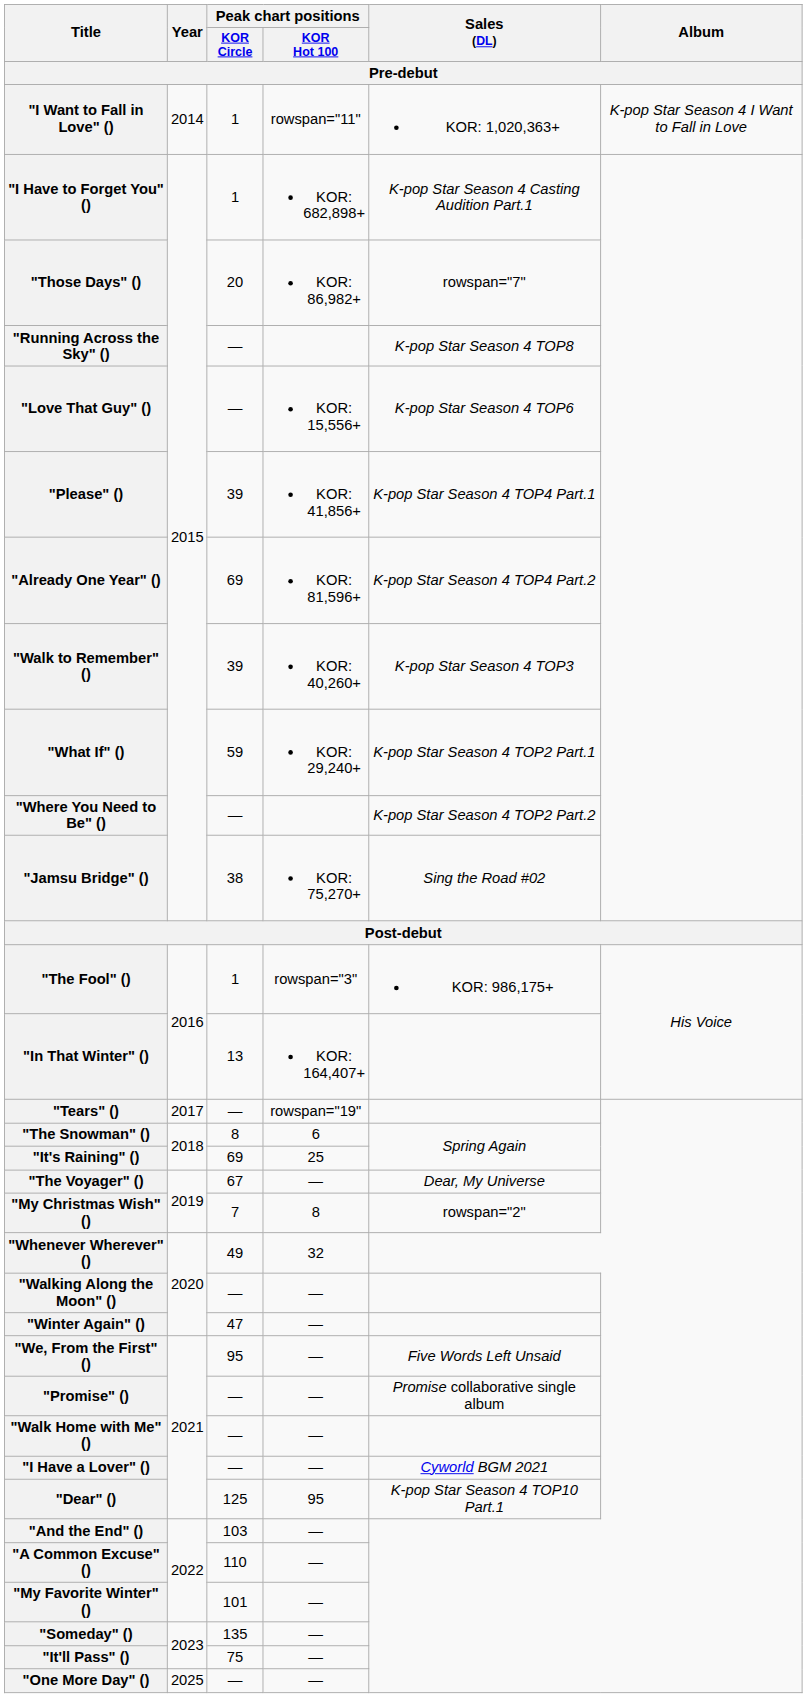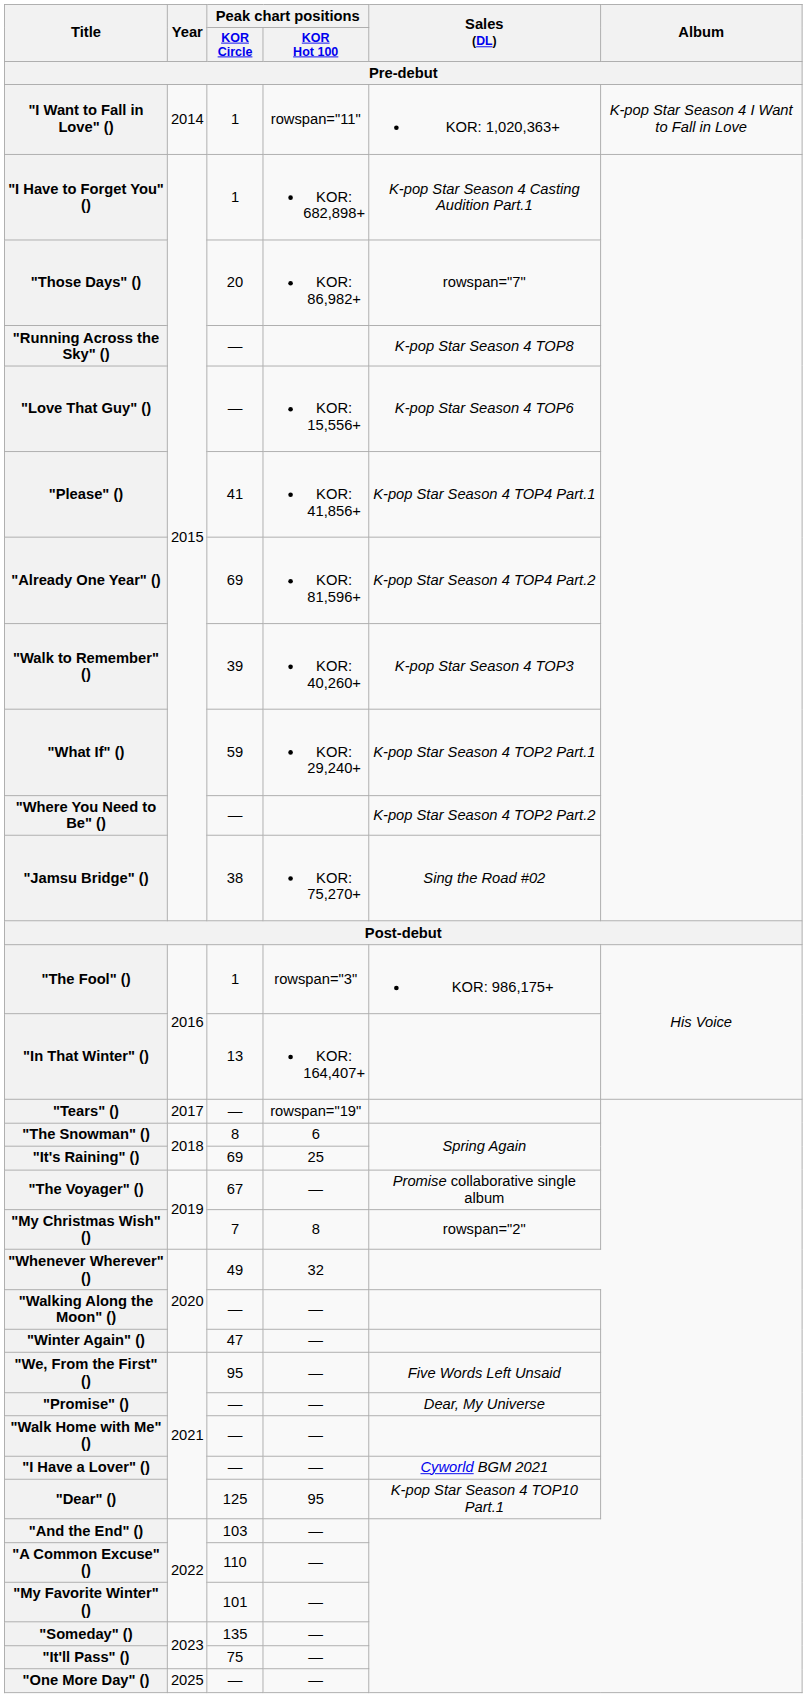(235, 494) 39 -> (235, 494) 41
(484, 1181) Dear, My Universe -> (484, 1189) Promise collaborative single album
(484, 1396) Promise collaborative single album -> (484, 1404) Dear, My Universe
